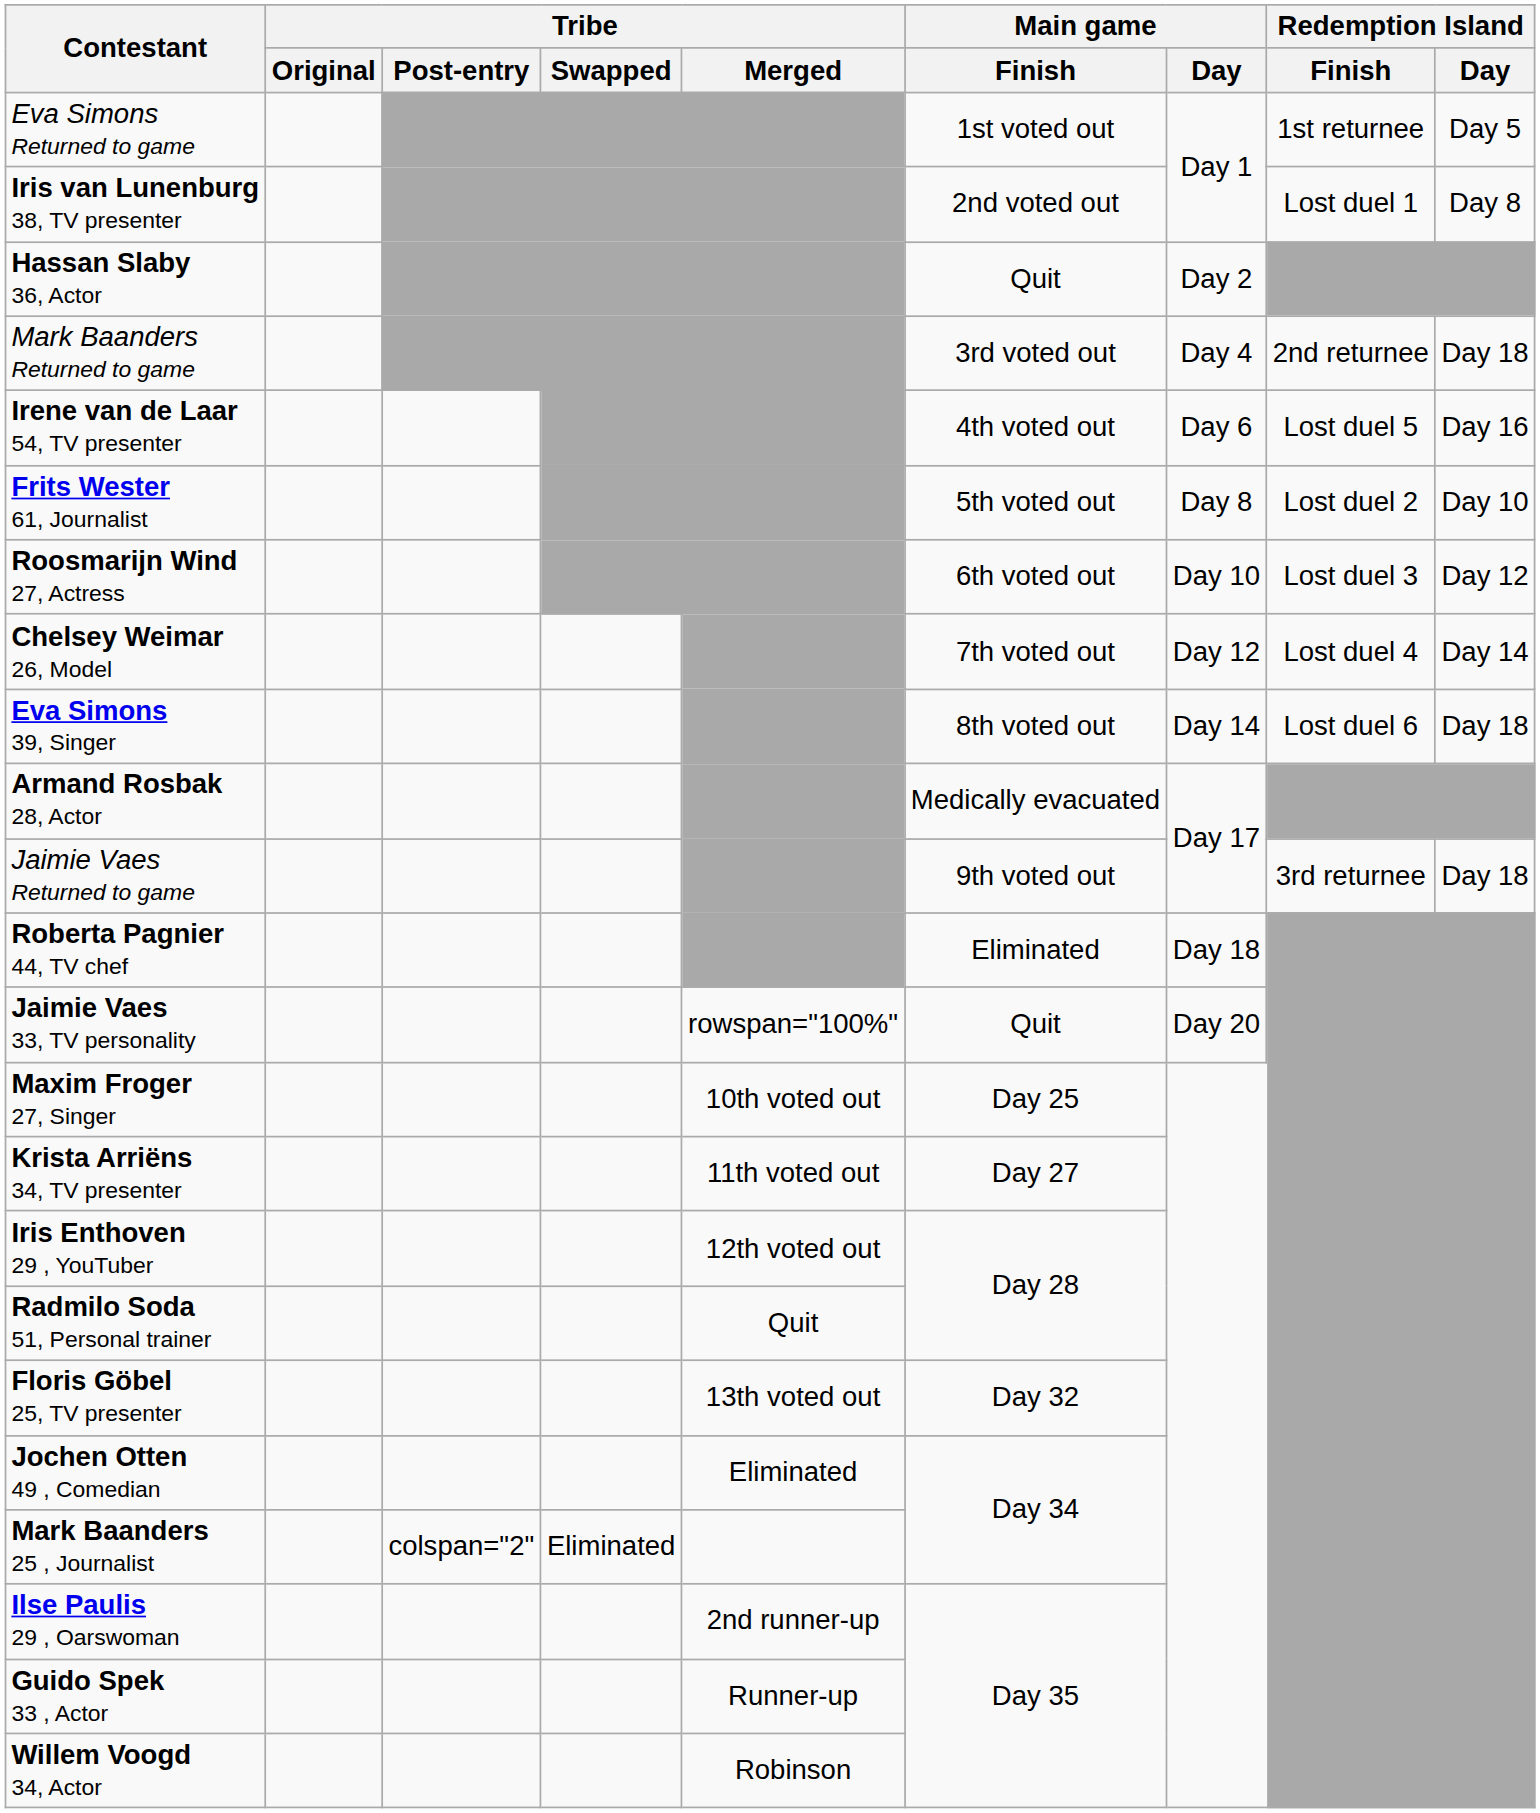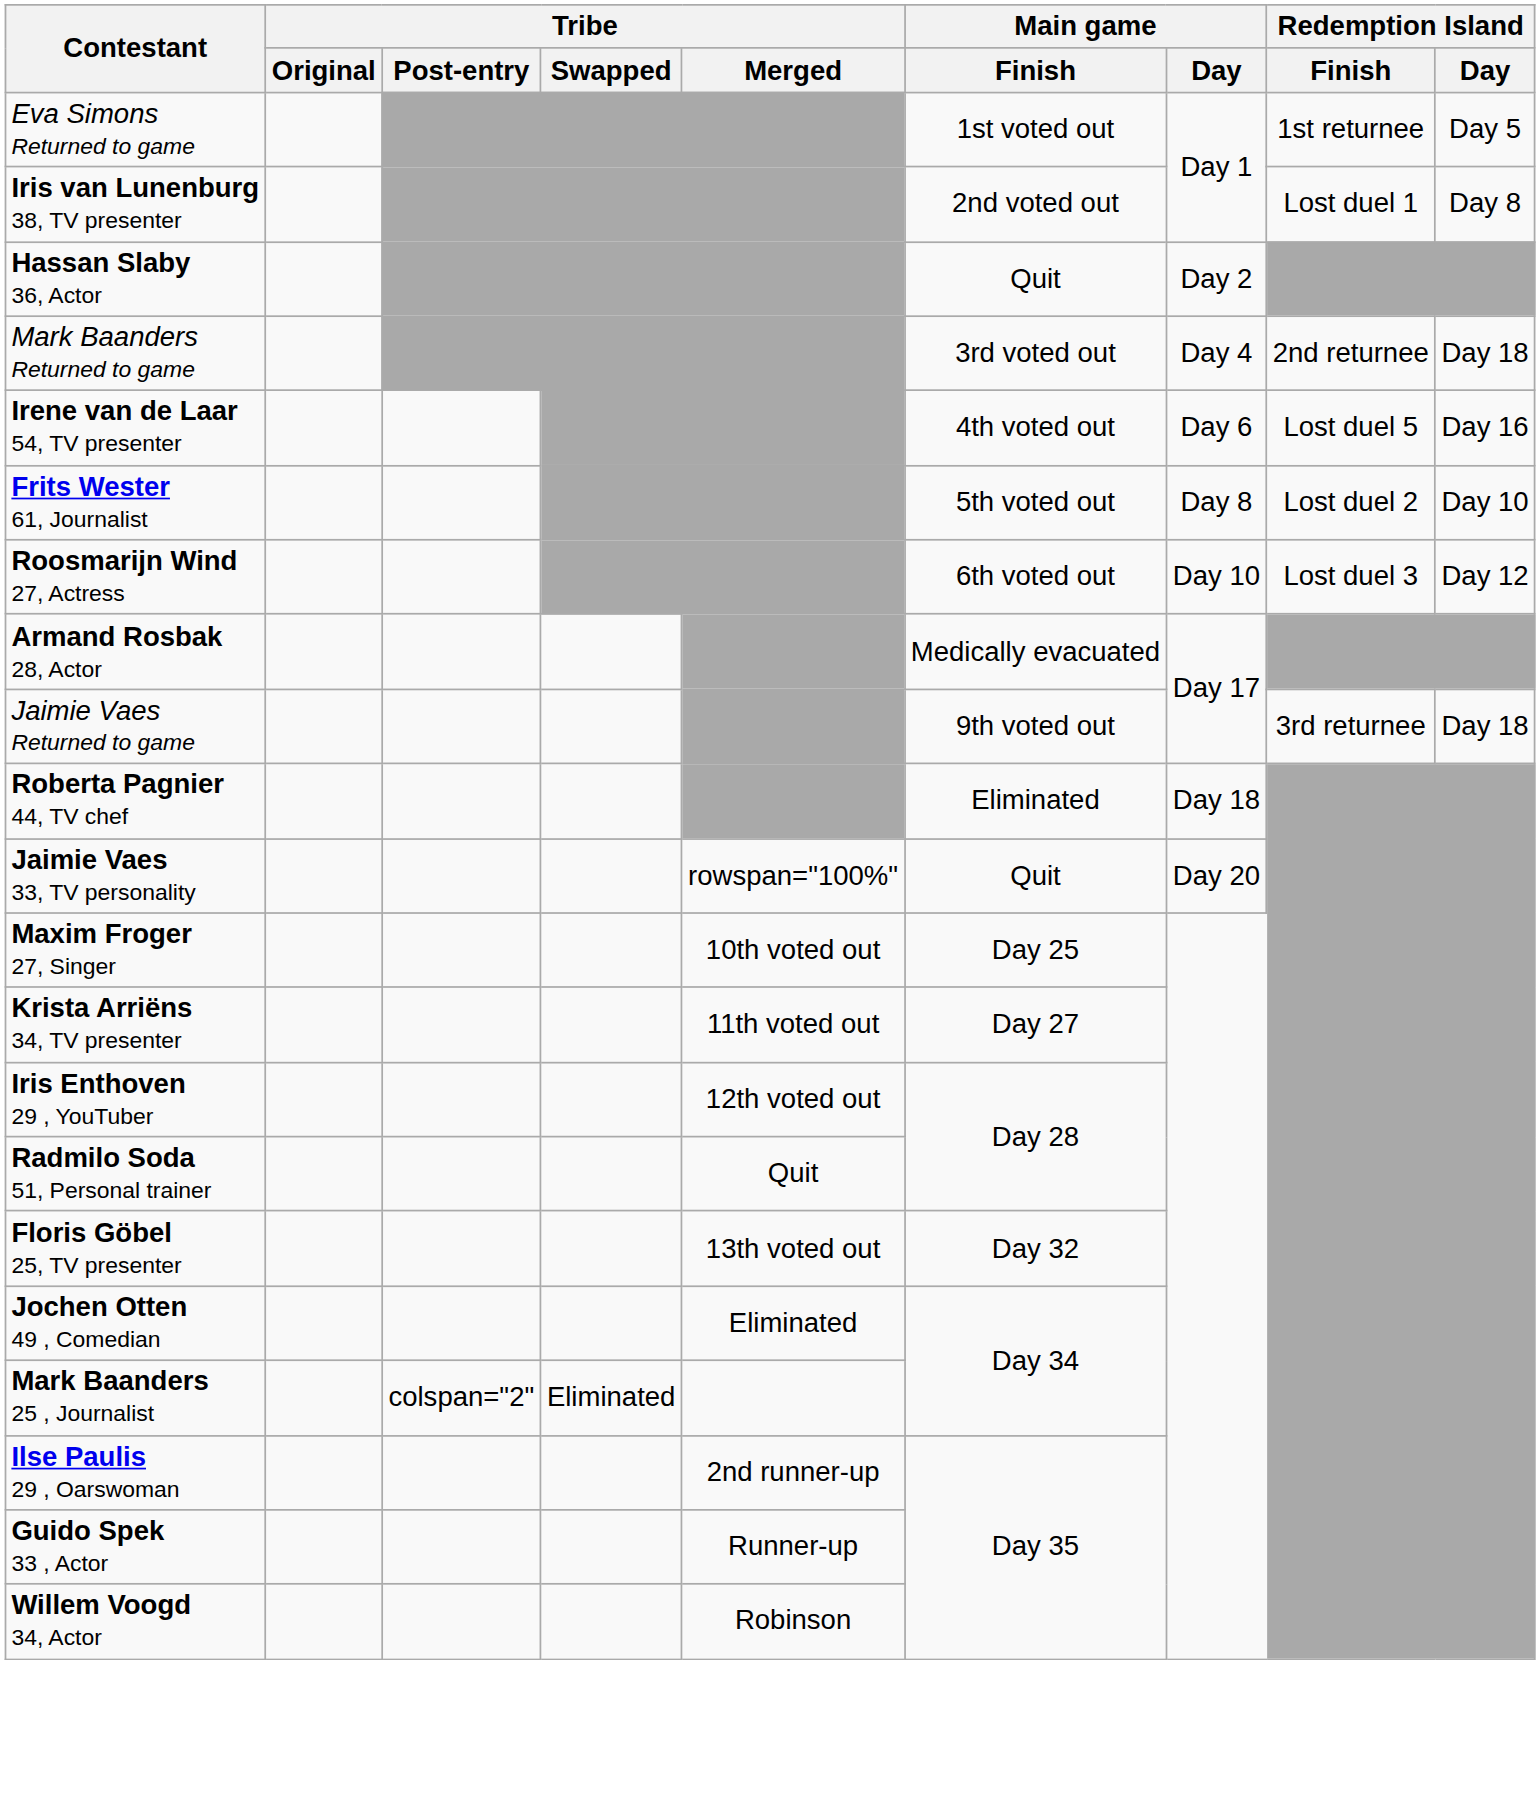- row: (117, 651)
- row: (89, 725)
